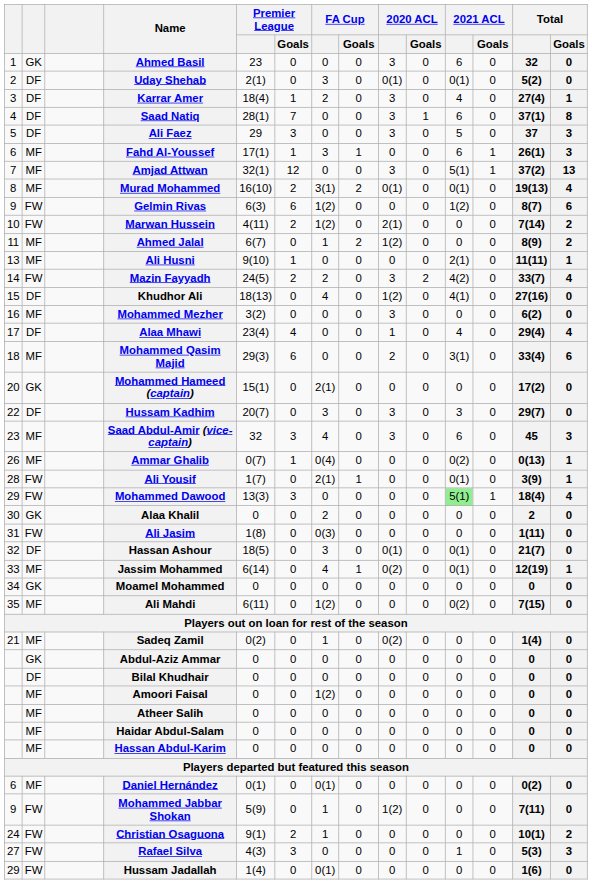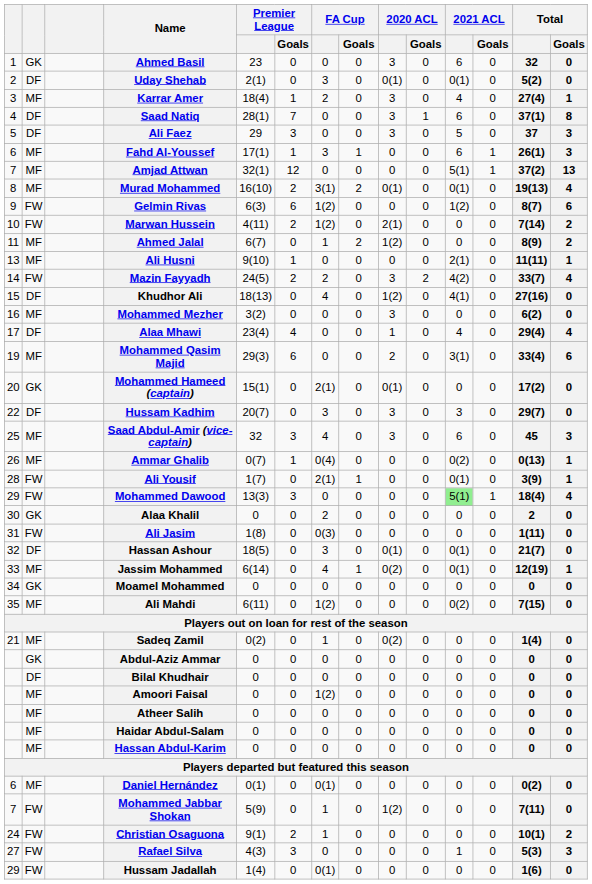(34, 98) DF -> (34, 98) MF
(392, 170) 3 -> (392, 170) 0
(13, 356) 18 -> (13, 356) 19
(392, 387) 0 -> (392, 387) 0(1)
(13, 436) 23 -> (13, 436) 25
(13, 809) 9 -> (13, 809) 7
